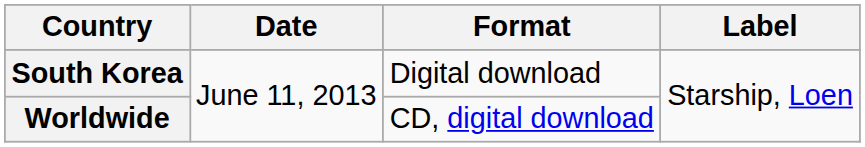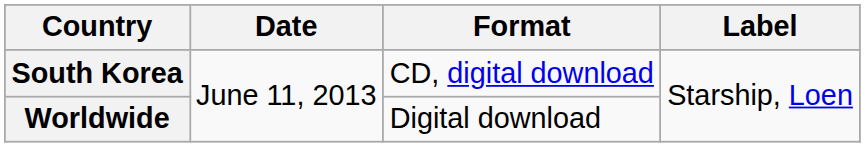(495, 73) Digital download -> (522, 73) CD, digital download
(522, 118) CD, digital download -> (495, 118) Digital download
